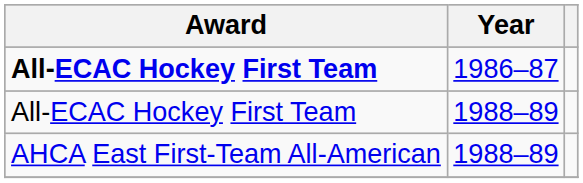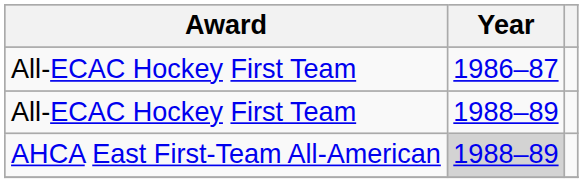(194, 68) bold -> (184, 68) normal
(506, 154) no background -> (506, 154) lightgrey background
